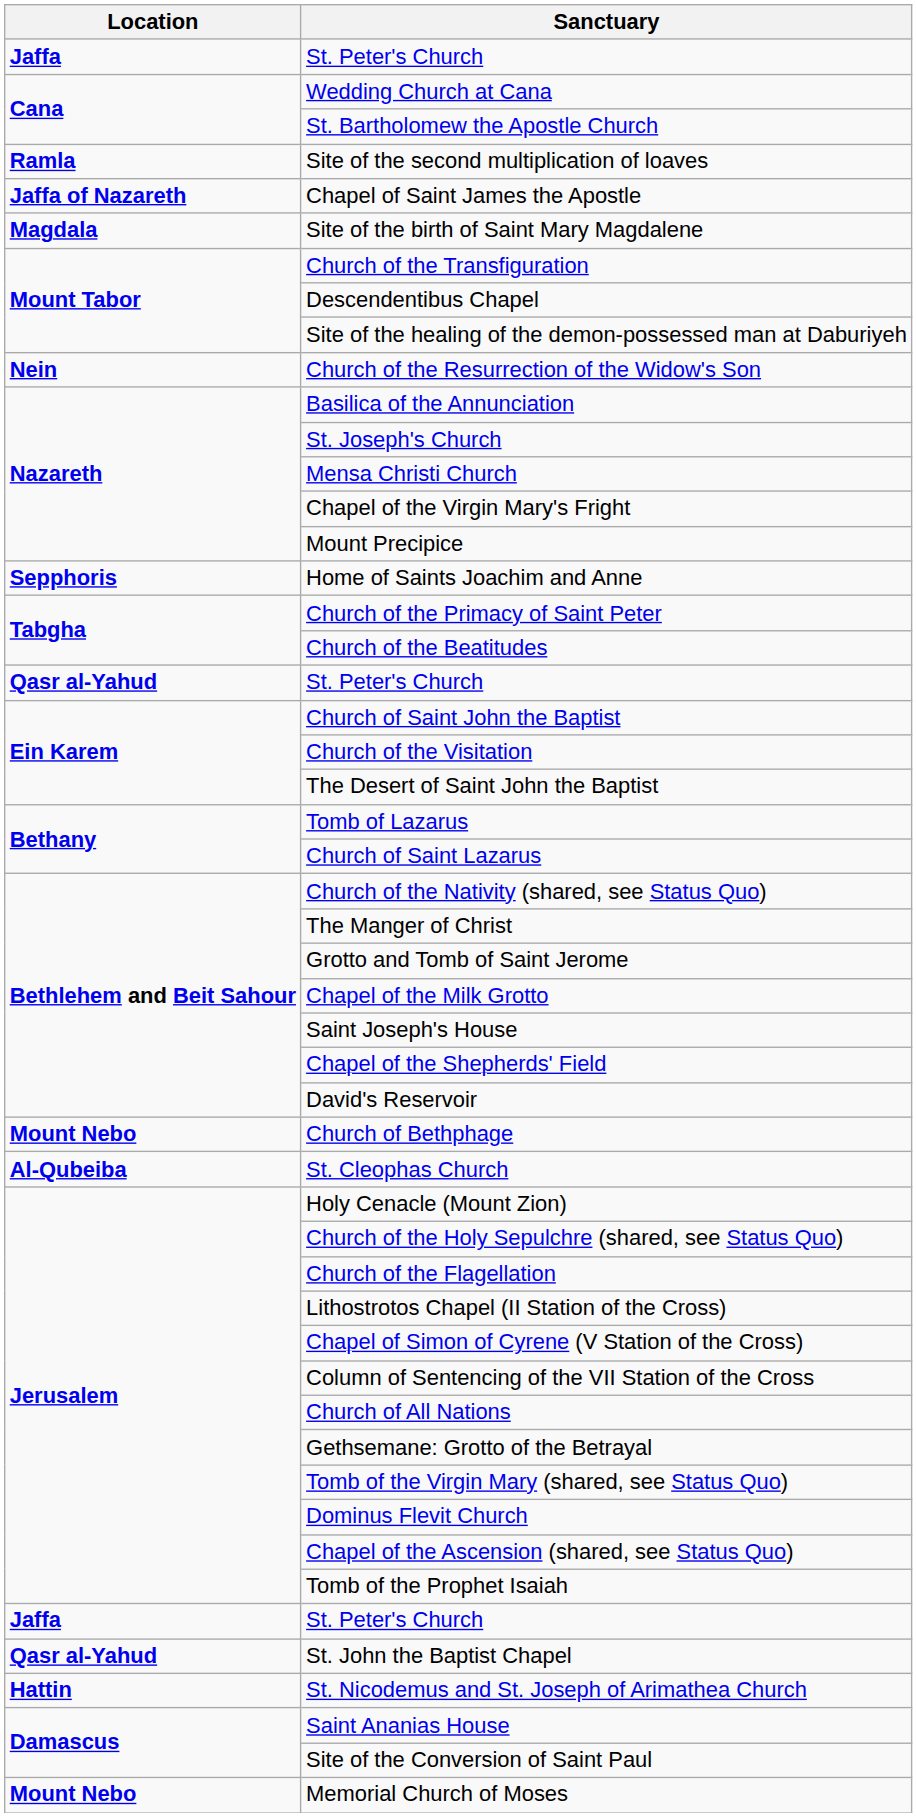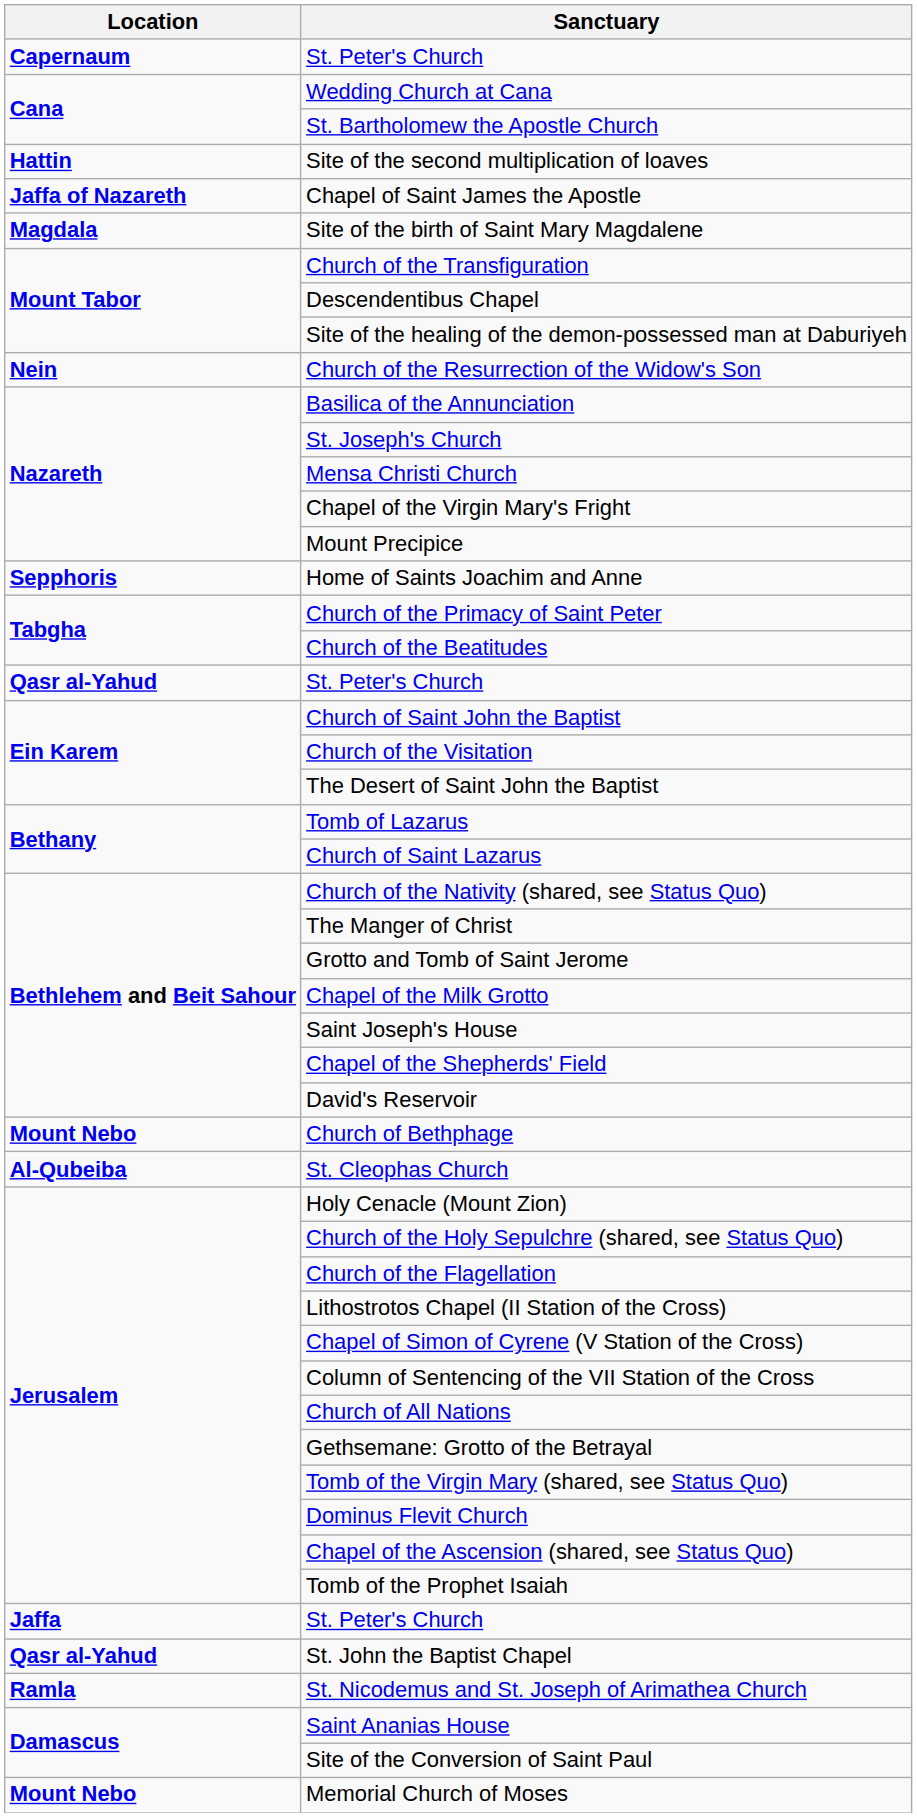(35, 56) Jaffa -> (70, 56) Capernaum
(43, 160) Ramla -> (41, 160) Hattin
(41, 1690) Hattin -> (43, 1690) Ramla
